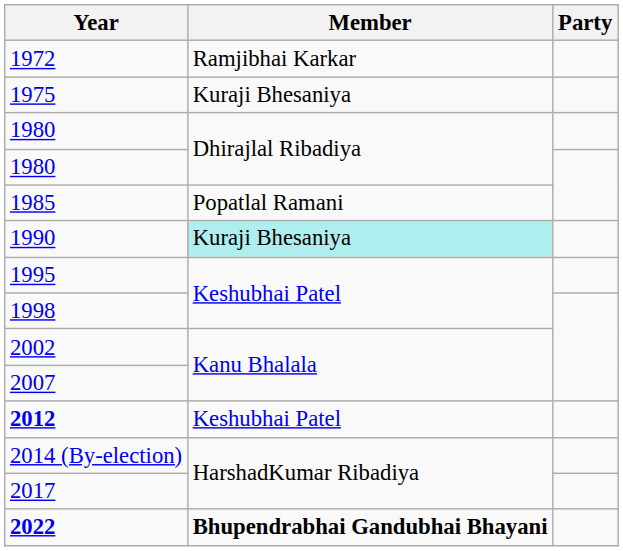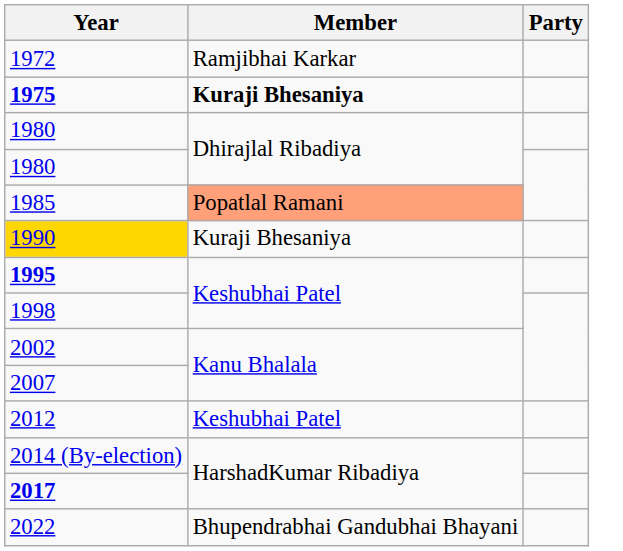(33, 94) normal -> (33, 94) bold
(272, 94) normal -> (278, 94) bold
(268, 202) no background -> (268, 202) lightsalmon background
(33, 238) no background -> (33, 238) gold background
(272, 238) paleturquoise background -> (272, 238) no background
(33, 274) normal -> (33, 274) bold
(33, 418) bold -> (33, 418) normal
(33, 490) normal -> (33, 490) bold
(33, 526) bold -> (33, 526) normal
(370, 526) bold -> (355, 526) normal
